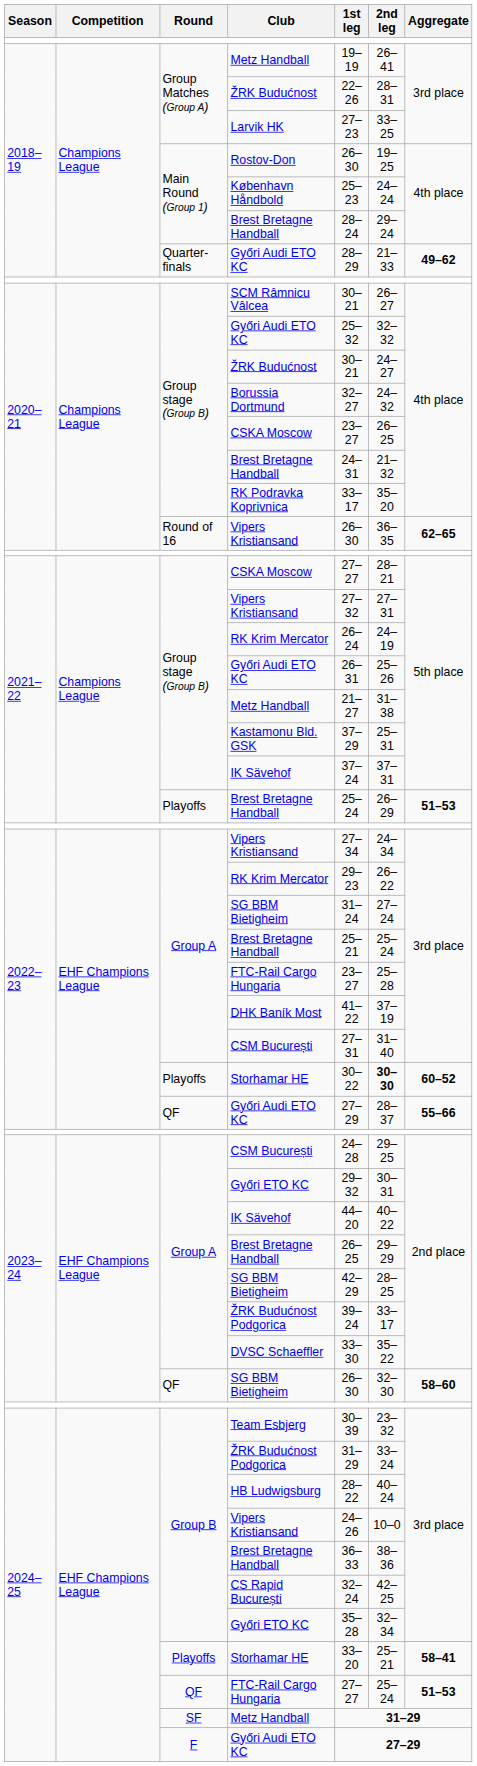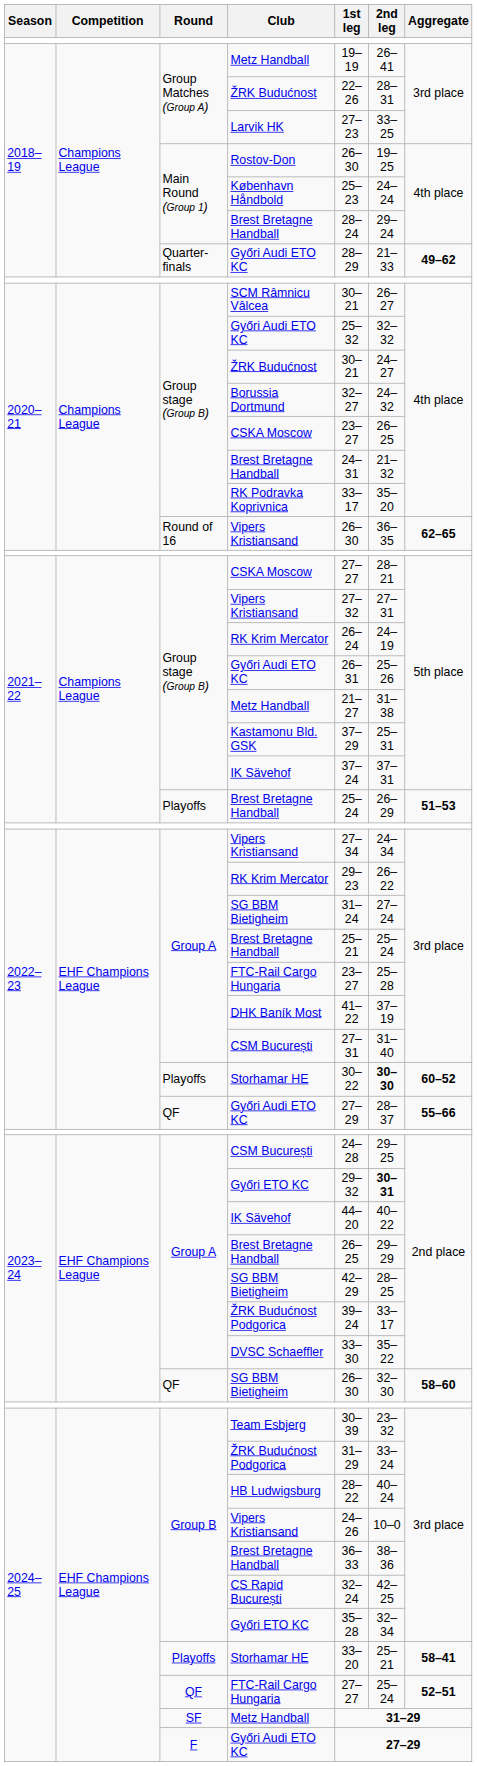(387, 1185) normal -> (387, 1185) bold
(438, 1691) 51–53 -> (438, 1691) 52–51
